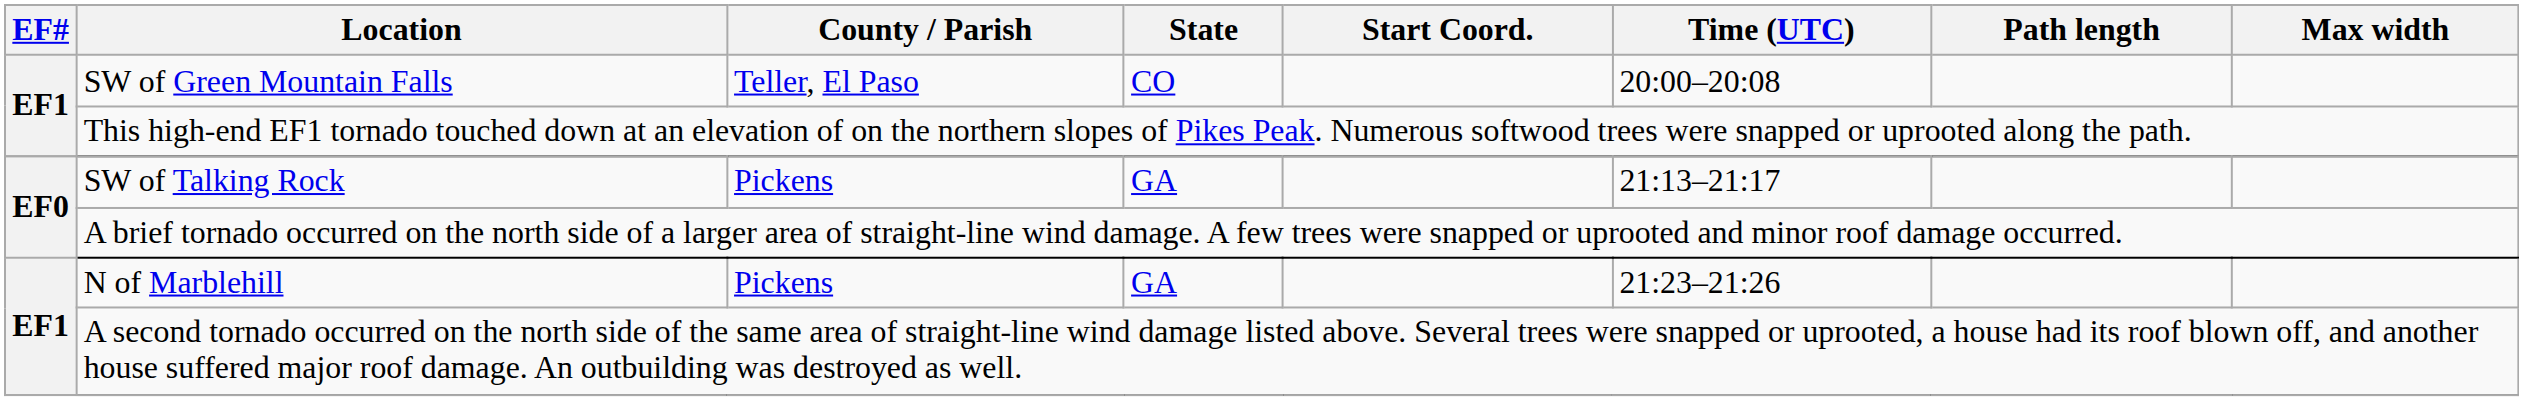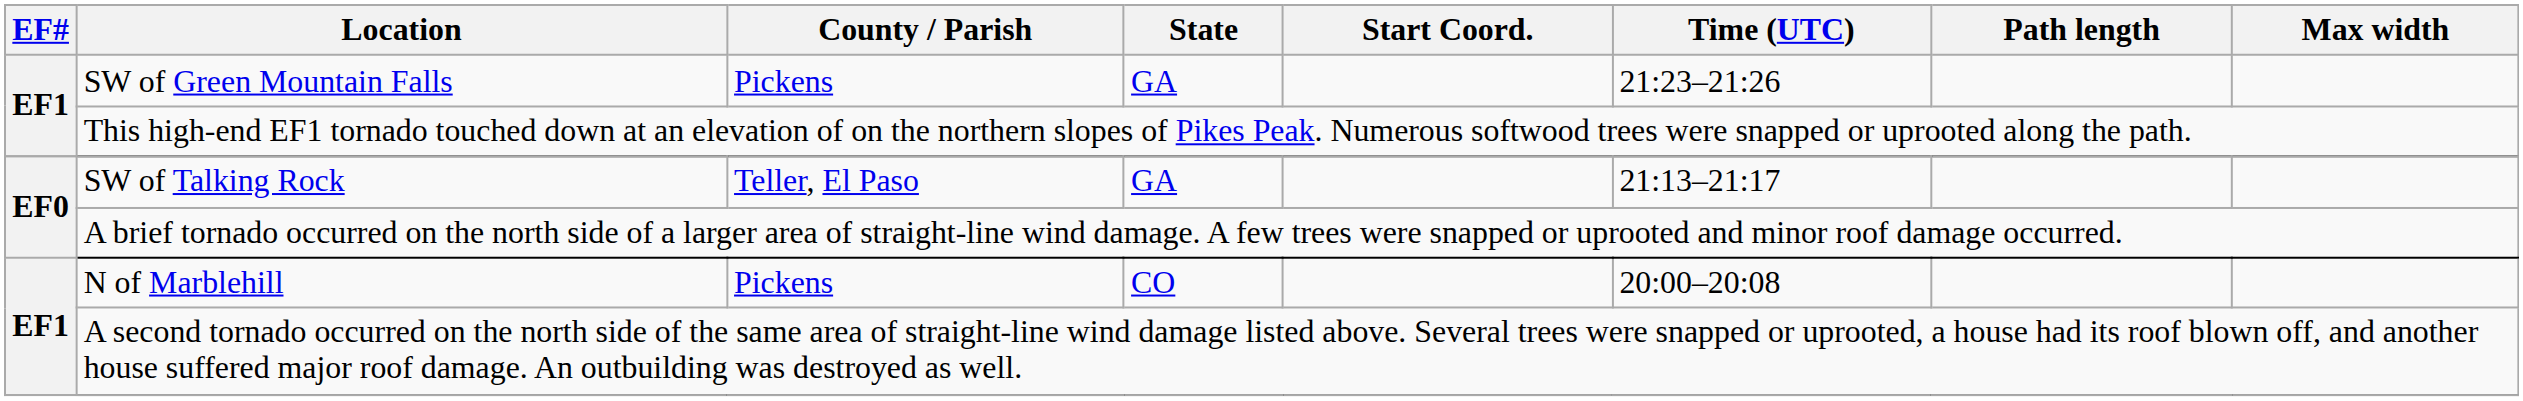(826, 80) Teller, El Paso -> (784, 80) Pickens
(1153, 80) CO -> (1154, 80) GA
(1700, 80) 20:00–20:08 -> (1700, 80) 21:23–21:26
(784, 181) Pickens -> (826, 181) Teller, El Paso
(1154, 282) GA -> (1153, 282) CO
(1700, 282) 21:23–21:26 -> (1700, 282) 20:00–20:08
